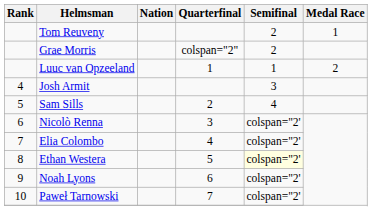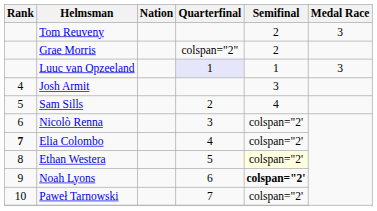(335, 31) 1 -> (340, 31) 3
(210, 68) no background -> (210, 68) lavender background
(335, 68) 2 -> (340, 68) 3
(20, 141) normal -> (20, 141) bold
(274, 178) normal -> (276, 178) bold
